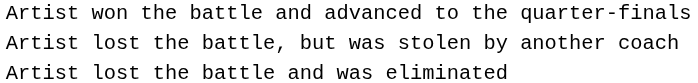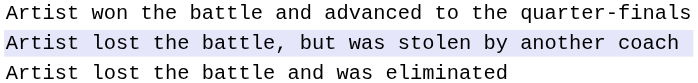(343, 43) no background -> (343, 43) lavender background
